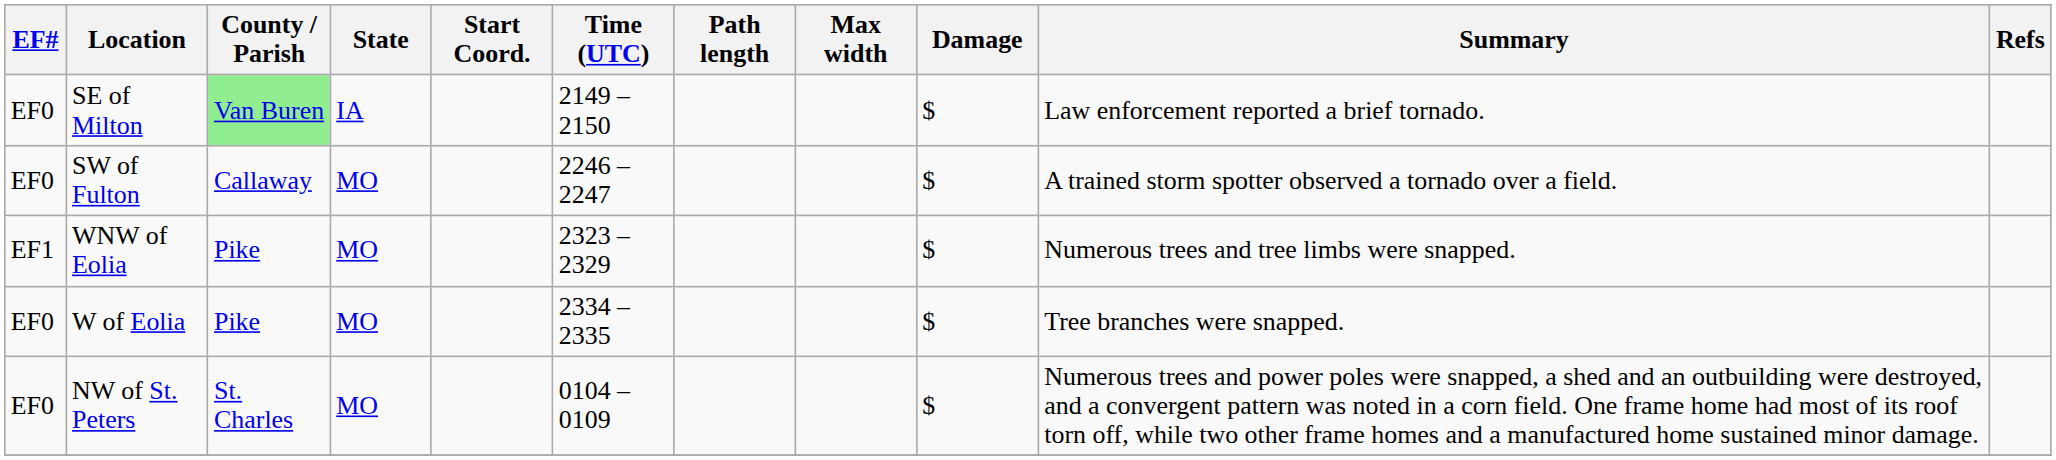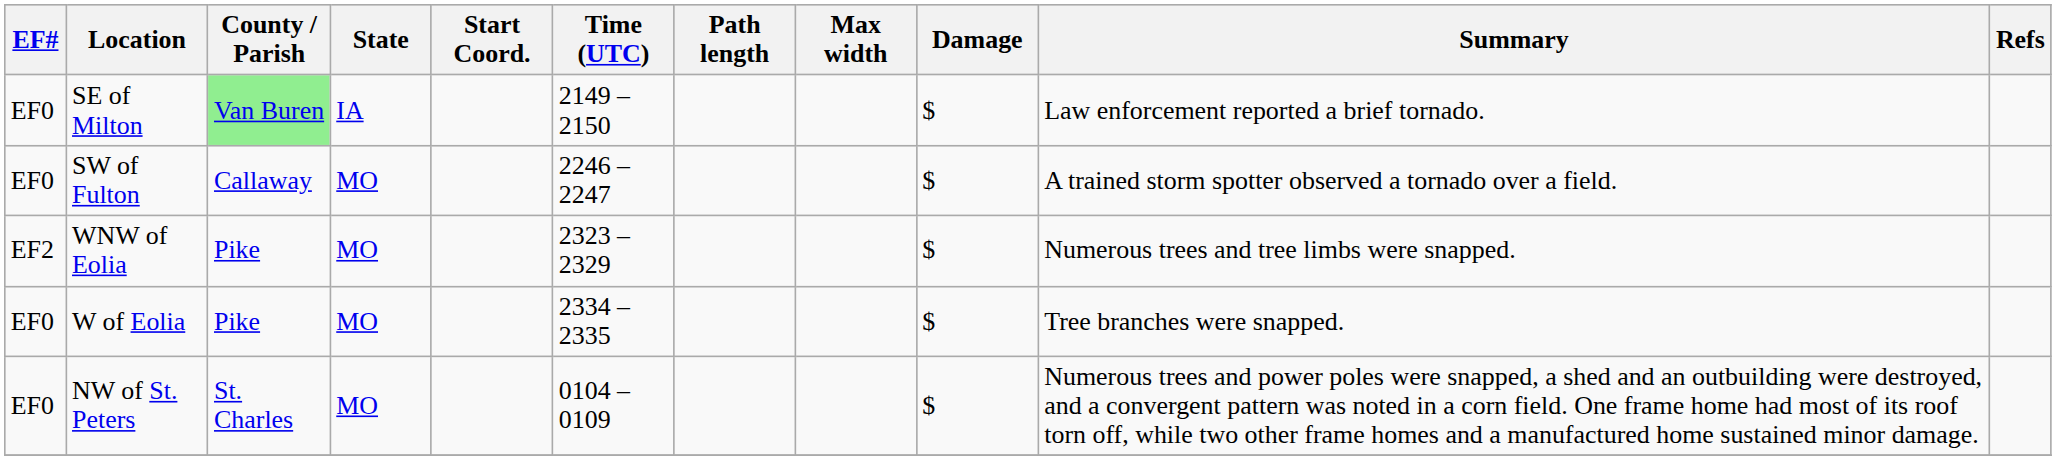(32, 250) EF1 -> (32, 250) EF2
